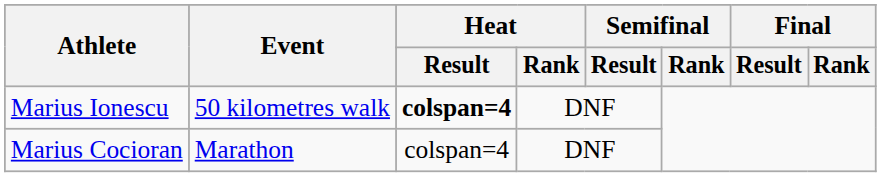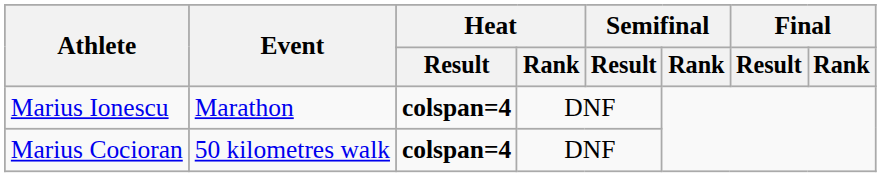(292, 107) 50 kilometres walk -> (244, 107) Marathon
(244, 149) Marathon -> (292, 149) 50 kilometres walk
(457, 149) normal -> (457, 149) bold
